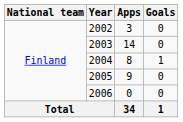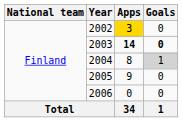(129, 29) no background -> (129, 29) gold background
(129, 45) normal -> (129, 45) bold
(161, 45) normal -> (161, 45) bold
(161, 61) no background -> (161, 61) lightgrey background
